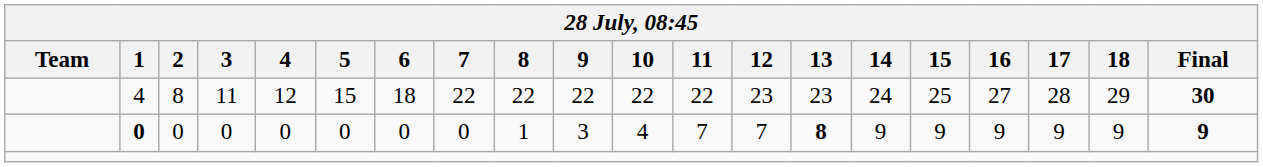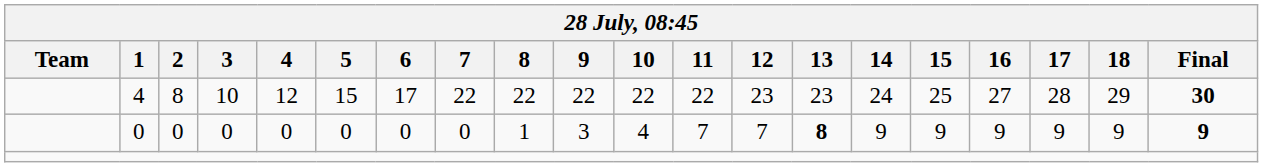(227, 95) 11 -> (227, 95) 10
(404, 95) 18 -> (405, 95) 17
(139, 132) bold -> (139, 132) normal
